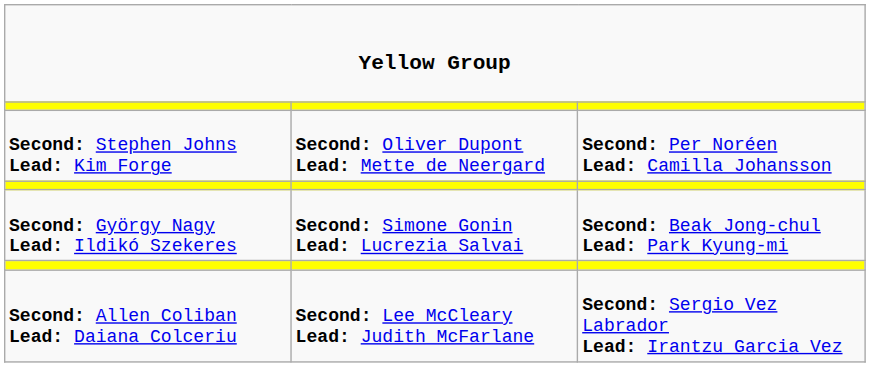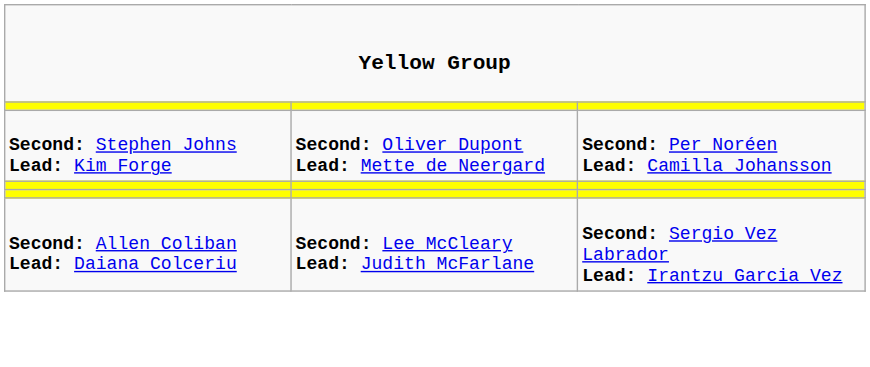- row: (123, 236)
